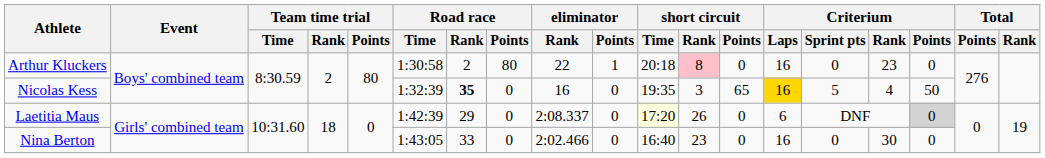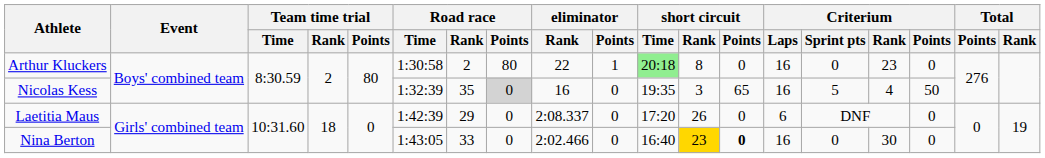(658, 65) no background -> (658, 65) lightgreen background
(699, 65) pink background -> (699, 65) no background
(467, 90) bold -> (467, 90) normal
(509, 90) no background -> (509, 90) lightgrey background
(783, 90) gold background -> (783, 90) no background
(658, 115) lightyellow background -> (658, 115) no background
(932, 115) lightgrey background -> (932, 115) no background
(699, 140) no background -> (699, 140) gold background
(742, 140) normal -> (742, 140) bold
